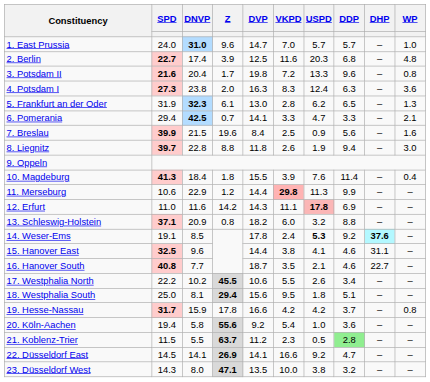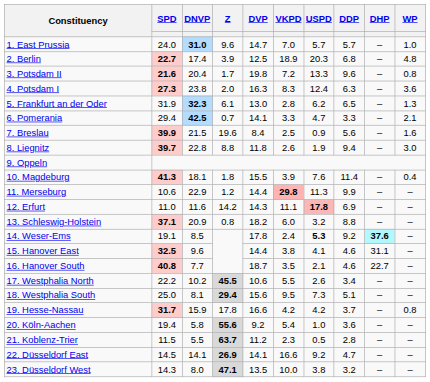(288, 59) 11.6 -> (288, 59) 18.9
(197, 178) 18.4 -> (197, 178) 18.1
(319, 296) 1.8 -> (319, 296) 7.3
(349, 340) lightgreen background -> (349, 340) no background
